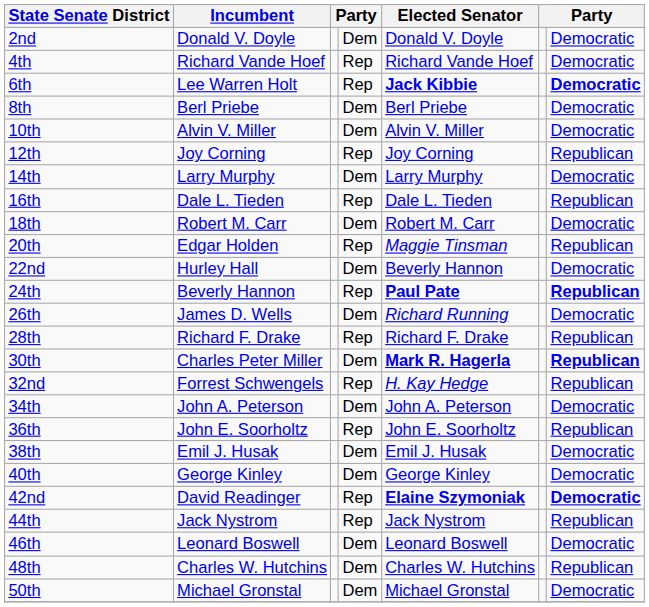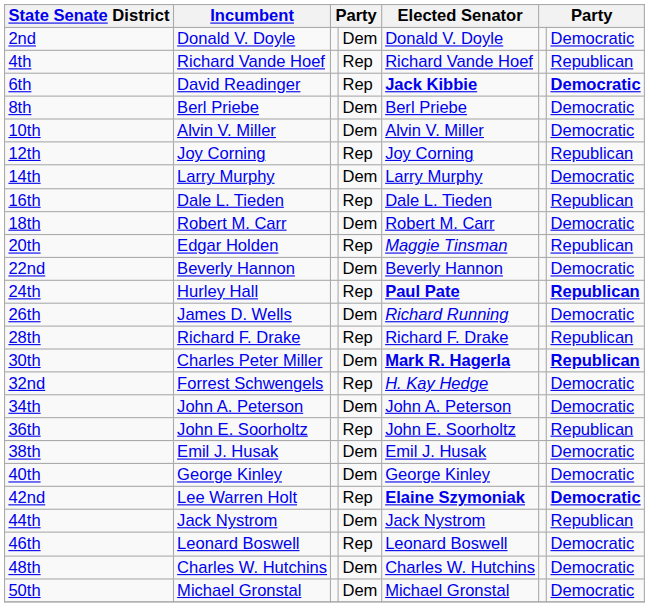(592, 62) Democratic -> (592, 62) Republican
(237, 85) Lee Warren Holt -> (239, 85) David Readinger
(218, 268) Hurley Hall -> (236, 268) Beverly Hannon
(236, 291) Beverly Hannon -> (218, 291) Hurley Hall
(592, 383) Republican -> (592, 383) Democratic
(239, 498) David Readinger -> (237, 498) Lee Warren Holt
(358, 521) Rep -> (360, 521) Dem
(360, 544) Dem -> (358, 544) Rep
(592, 567) Republican -> (592, 567) Democratic
